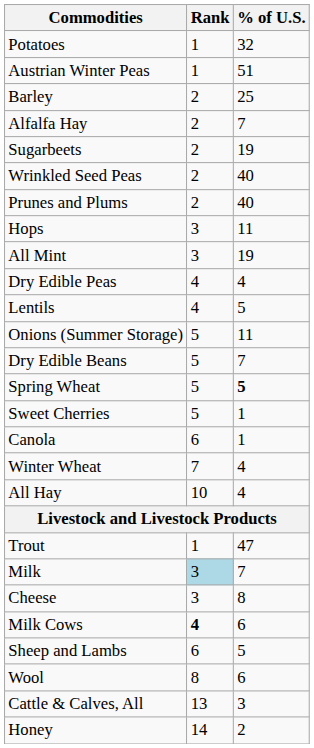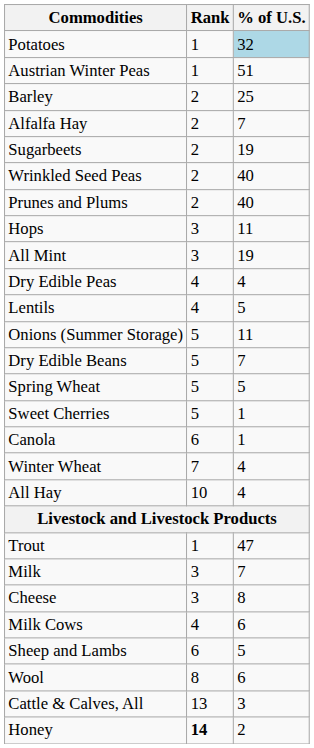(246, 44) no background -> (246, 44) lightblue background
(241, 387) bold -> (241, 387) normal
(195, 571) lightblue background -> (195, 571) no background
(195, 624) bold -> (195, 624) normal
(199, 730) normal -> (199, 730) bold
